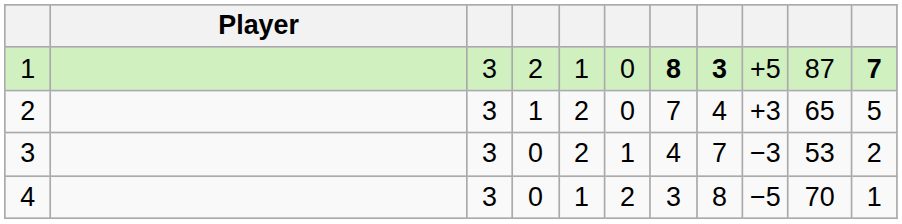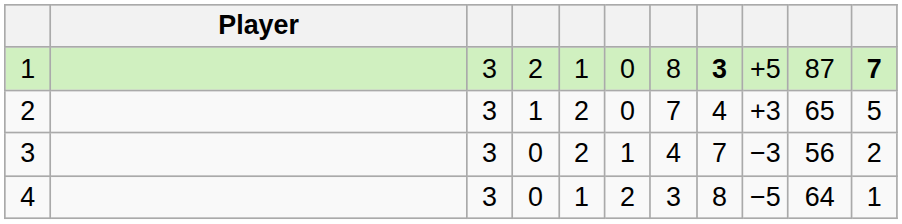(673, 68) bold -> (673, 68) normal
(820, 153) 53 -> (820, 153) 56
(820, 196) 70 -> (820, 196) 64
